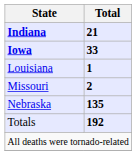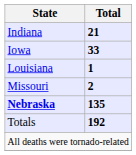(27, 31) bold -> (25, 31) normal
(20, 50) bold -> (19, 50) normal
(29, 104) normal -> (31, 104) bold
